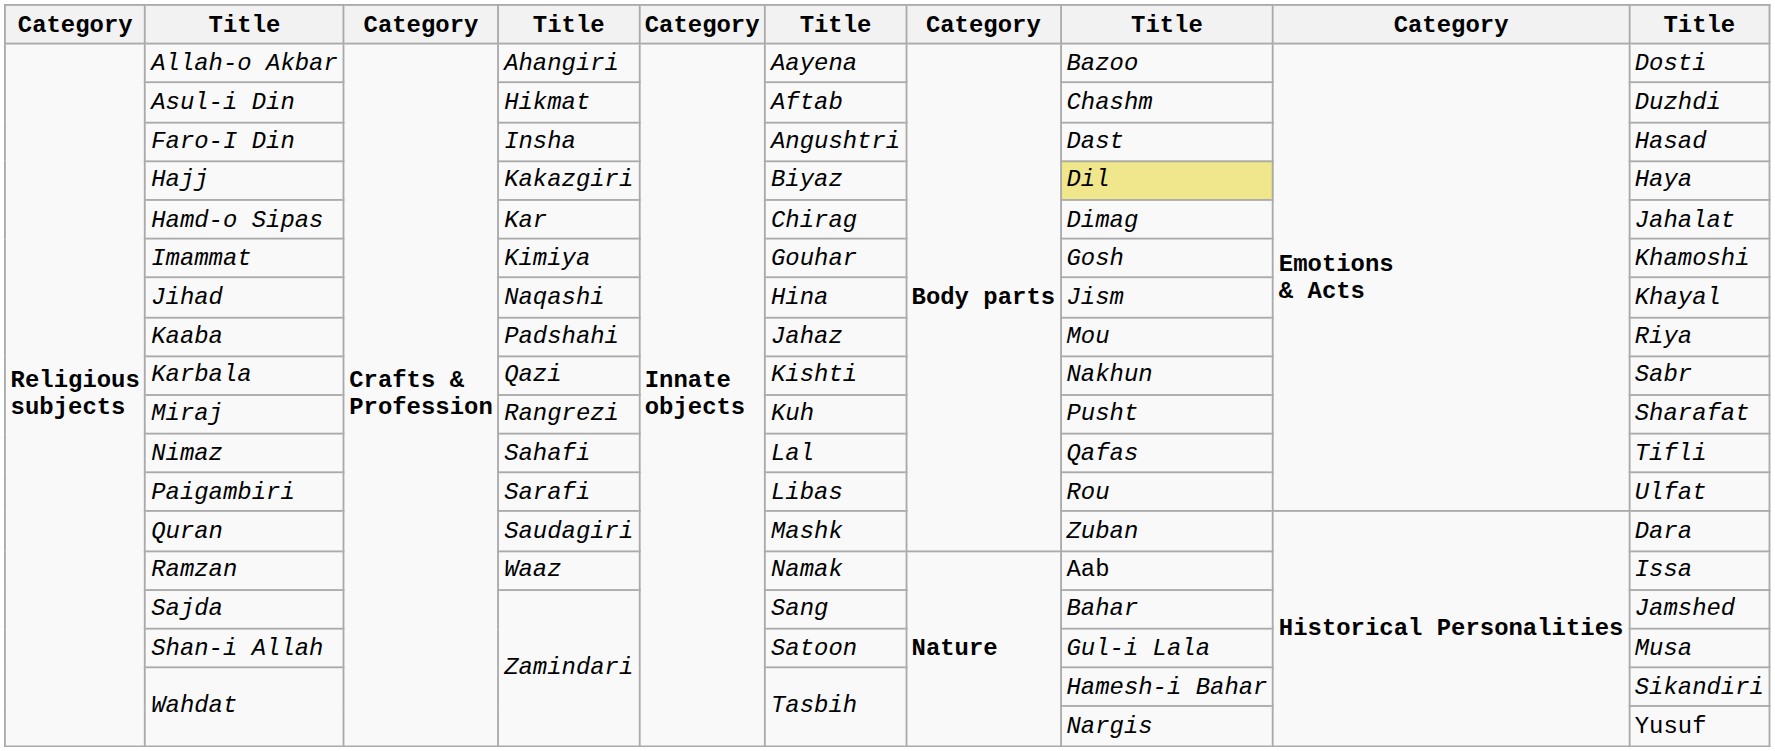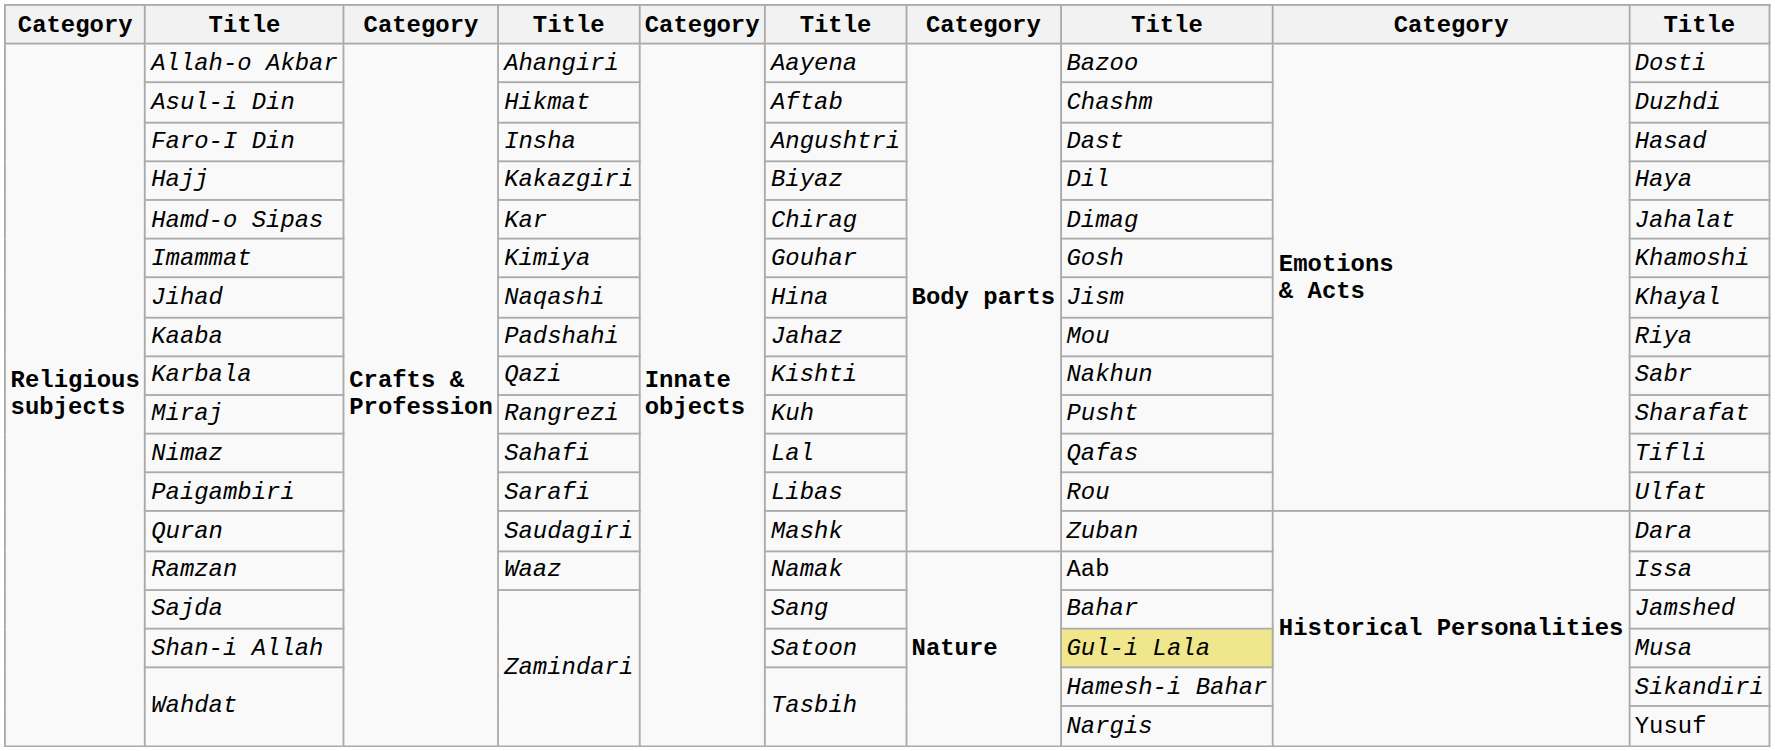(1088, 180) khaki background -> (1088, 180) no background
(1138, 648) no background -> (1138, 648) khaki background
